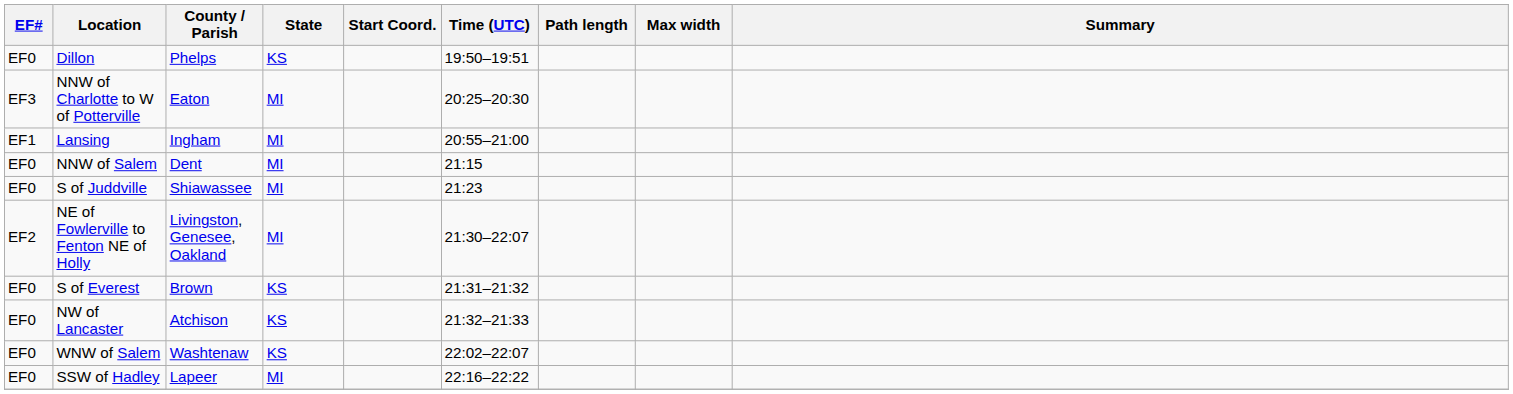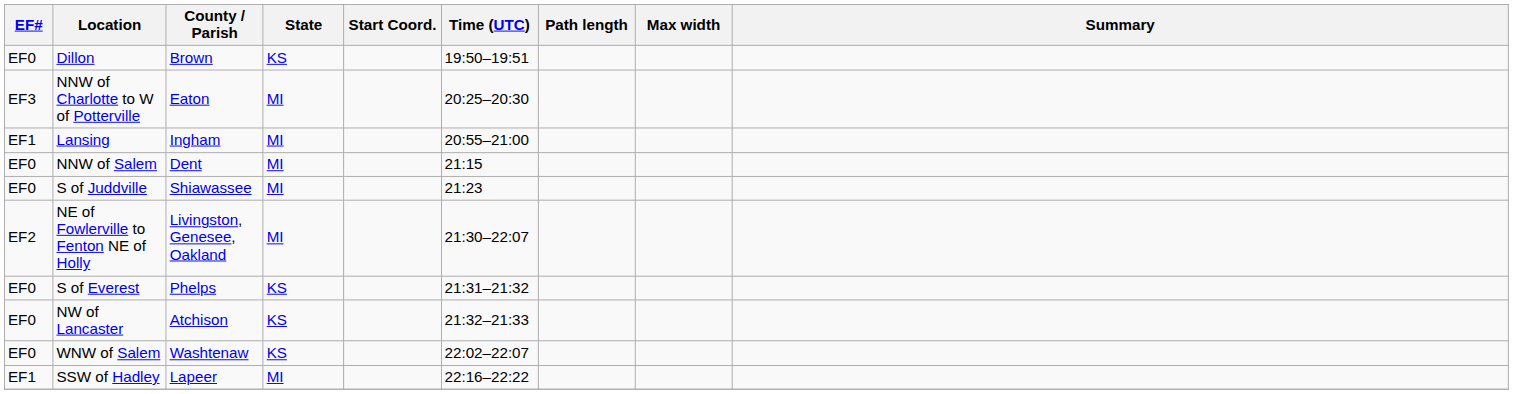(193, 57) Phelps -> (191, 57) Brown
(191, 287) Brown -> (193, 287) Phelps
(22, 377) EF0 -> (22, 377) EF1
